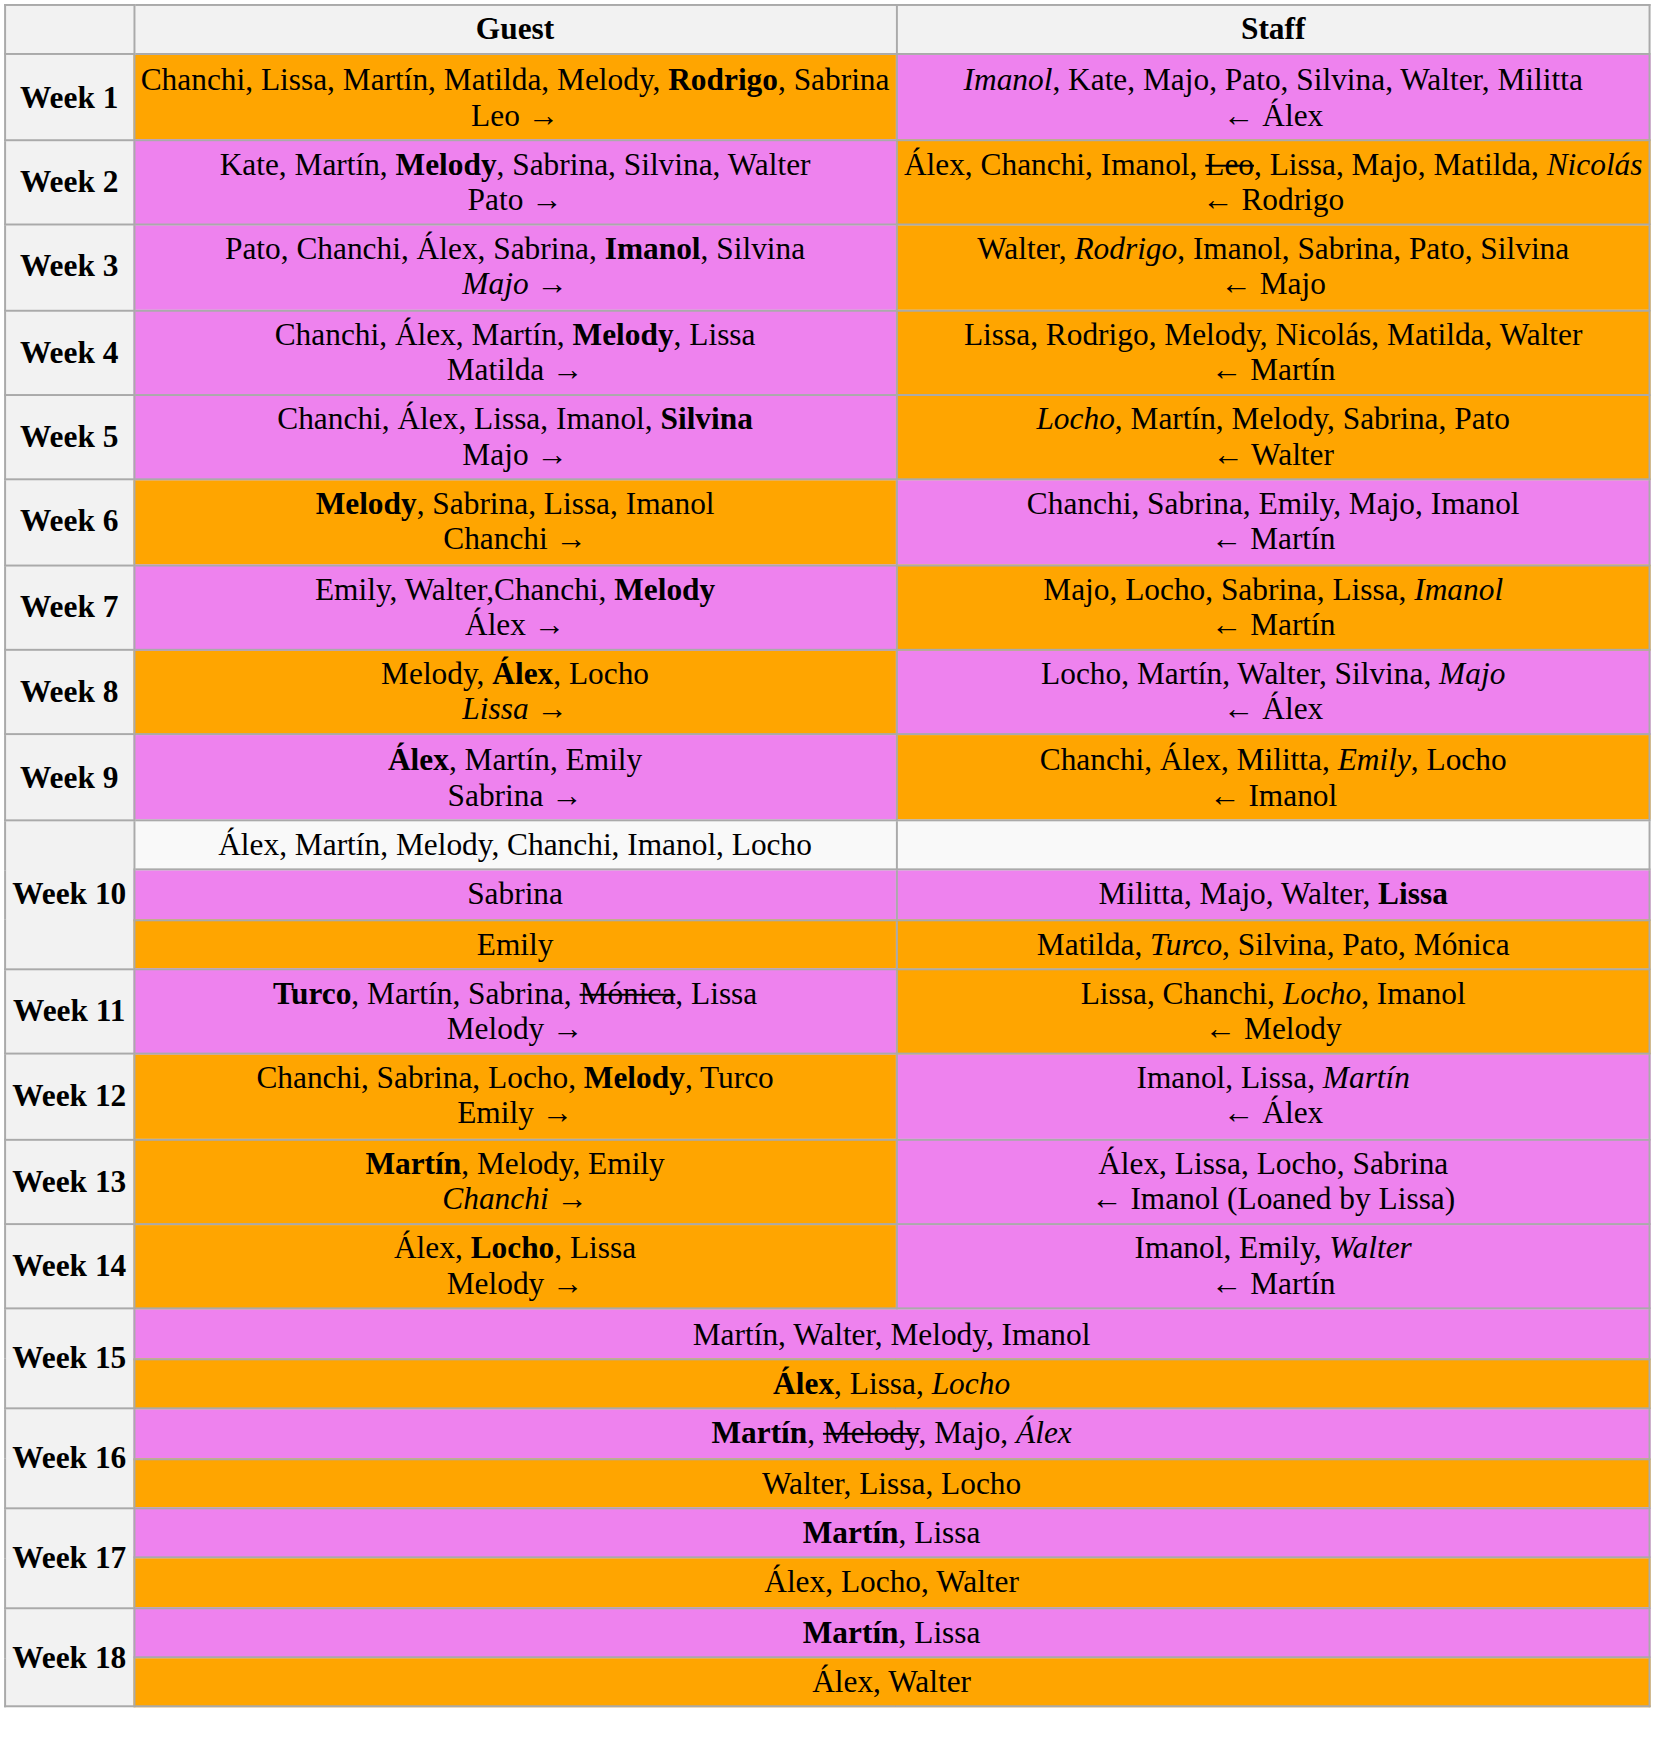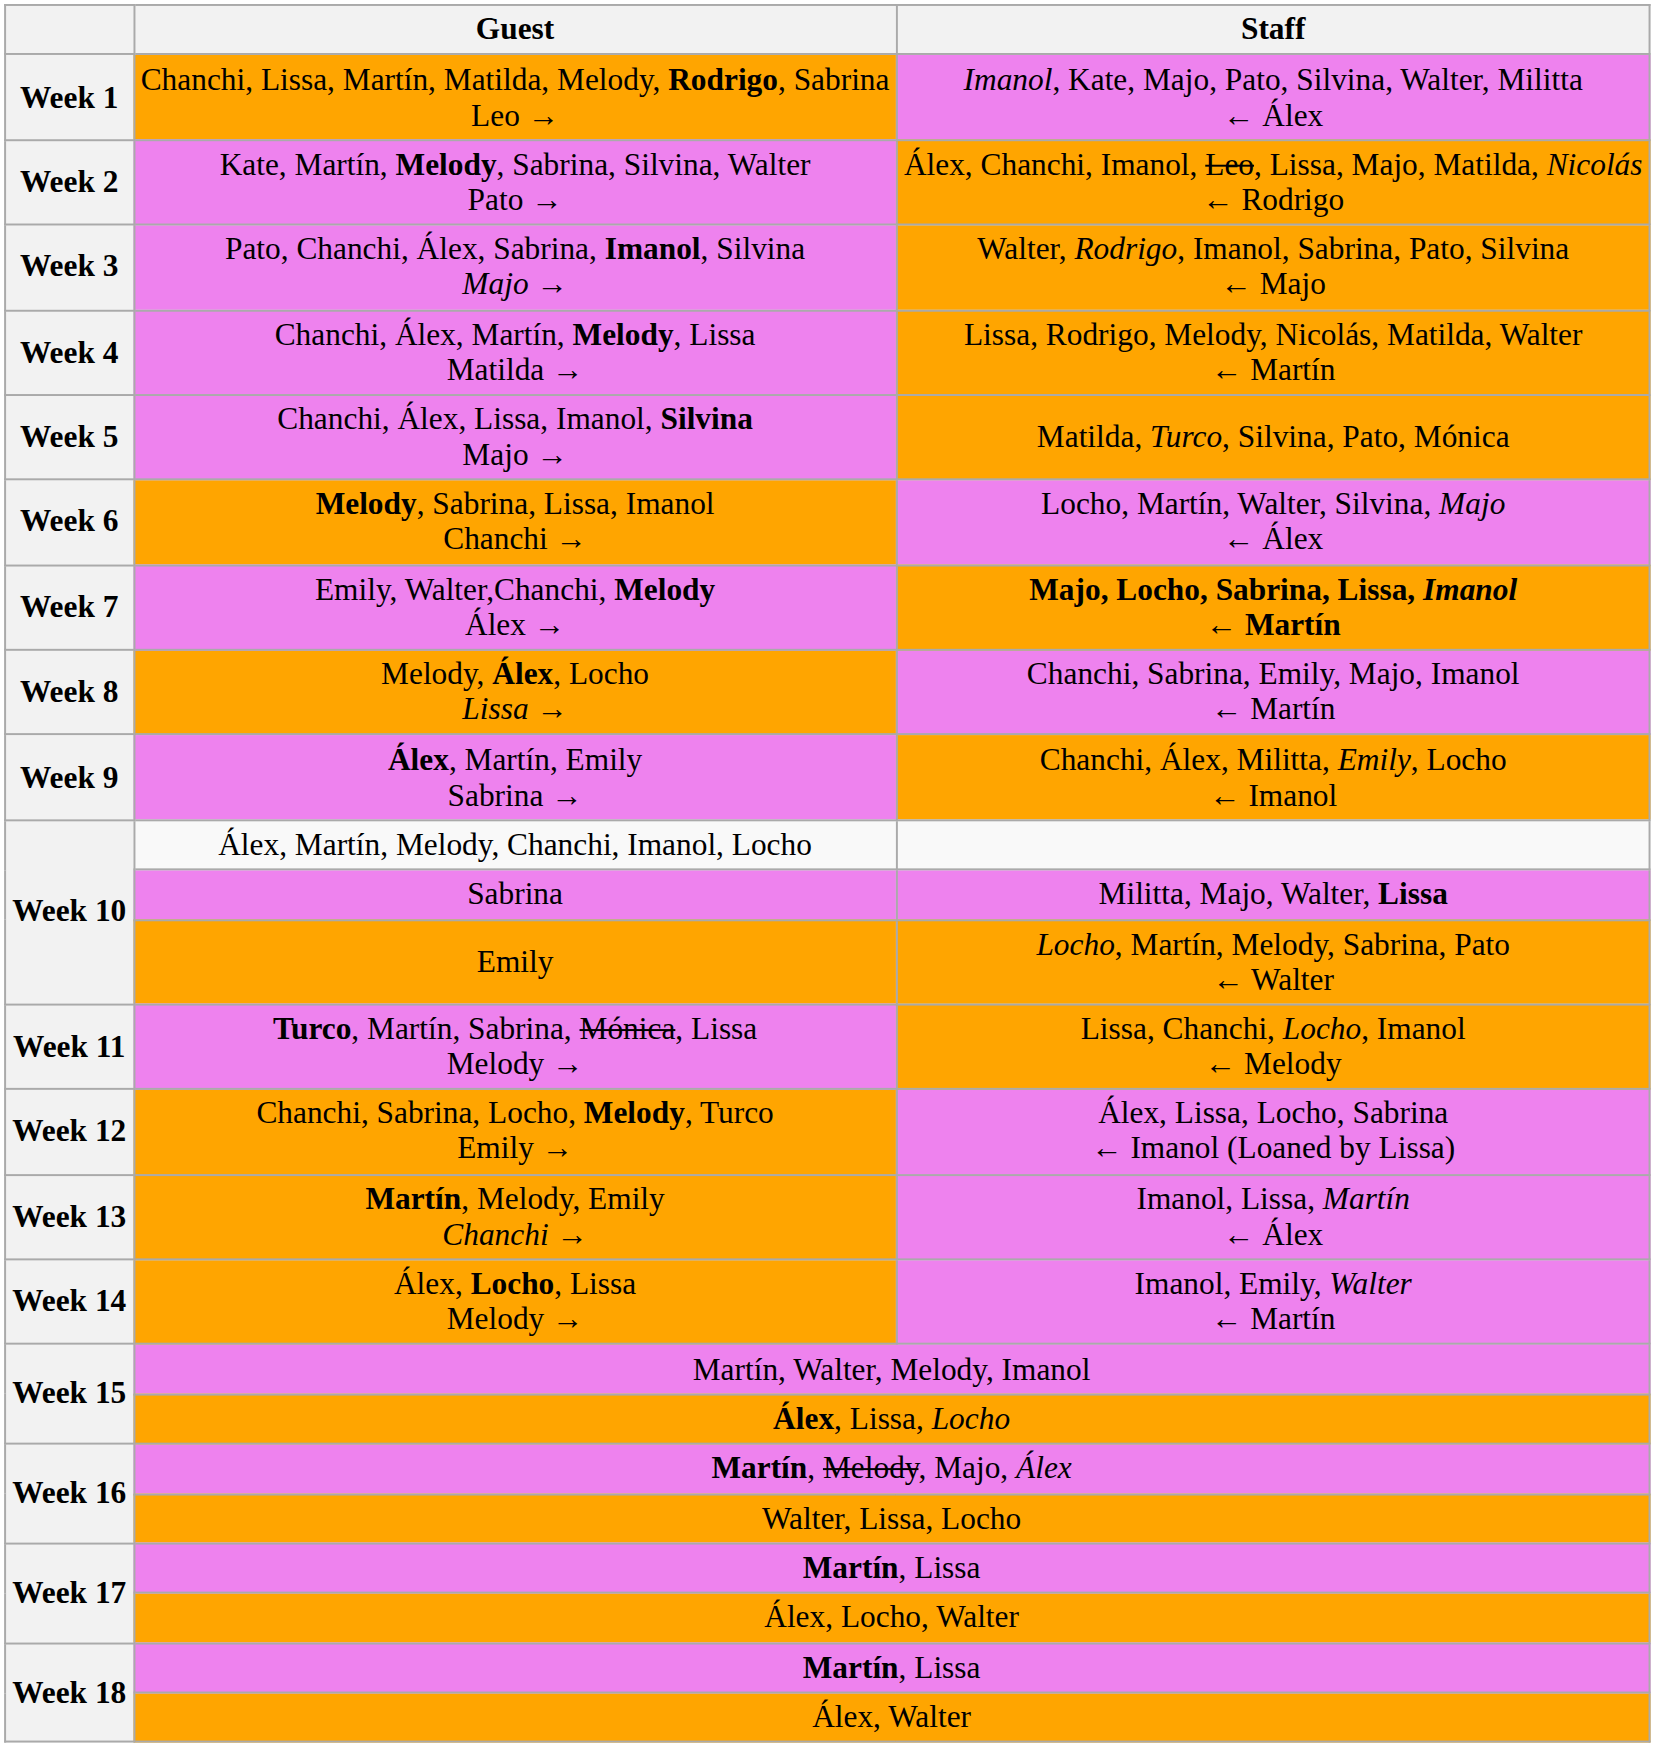(1273, 436) Locho, Martín, Melody, Sabrina, Pato ← Walter -> (1273, 436) Matilda, Turco, Silvina, Pato, Mónica
(1273, 521) Chanchi, Sabrina, Emily, Majo, Imanol ← Martín -> (1273, 521) Locho, Martín, Walter, Silvina, Majo ← Álex
(1273, 606) normal -> (1273, 606) bold
(1273, 691) Locho, Martín, Walter, Silvina, Majo ← Álex -> (1273, 691) Chanchi, Sabrina, Emily, Majo, Imanol ← Martín
(1273, 943) Matilda, Turco, Silvina, Pato, Mónica -> (1273, 961) Locho, Martín, Melody, Sabrina, Pato ← Walter
(1273, 1096) Imanol, Lissa, Martín ← Álex -> (1273, 1131) Álex, Lissa, Locho, Sabrina ← Imanol (Loaned by Lissa)
(1273, 1181) Álex, Lissa, Locho, Sabrina ← Imanol (Loaned by Lissa) -> (1273, 1216) Imanol, Lissa, Martín ← Álex
